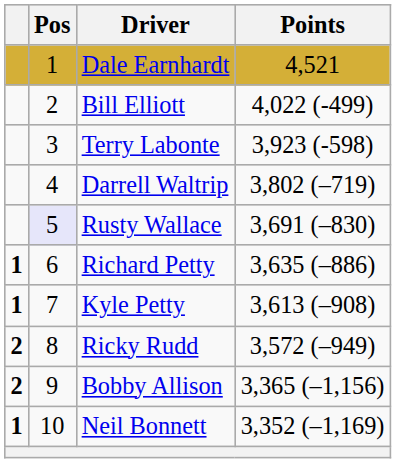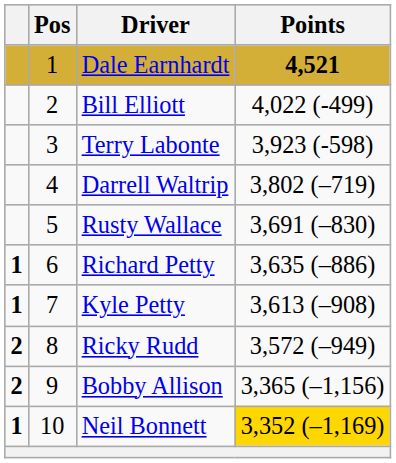(313, 64) normal -> (313, 64) bold
(52, 225) lavender background -> (52, 225) no background
(313, 425) no background -> (313, 425) gold background
